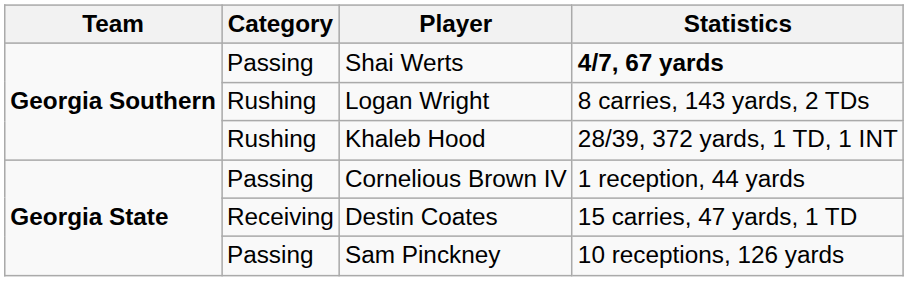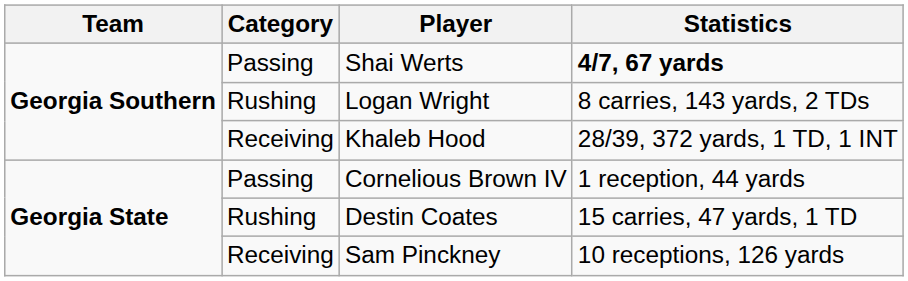(272, 139) Rushing -> (280, 139) Receiving
(280, 216) Receiving -> (272, 216) Rushing
(270, 255) Passing -> (280, 255) Receiving
